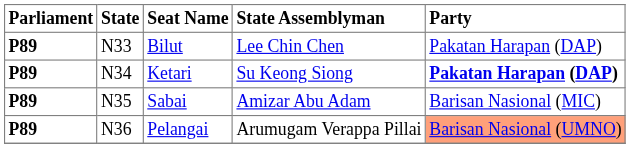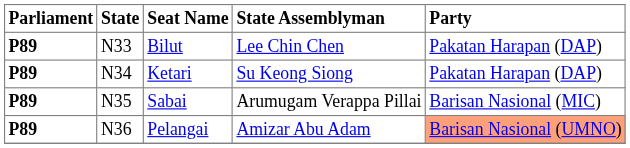(524, 73) bold -> (516, 73) normal
(304, 101) Amizar Abu Adam -> (329, 101) Arumugam Verappa Pillai
(329, 129) Arumugam Verappa Pillai -> (304, 129) Amizar Abu Adam
